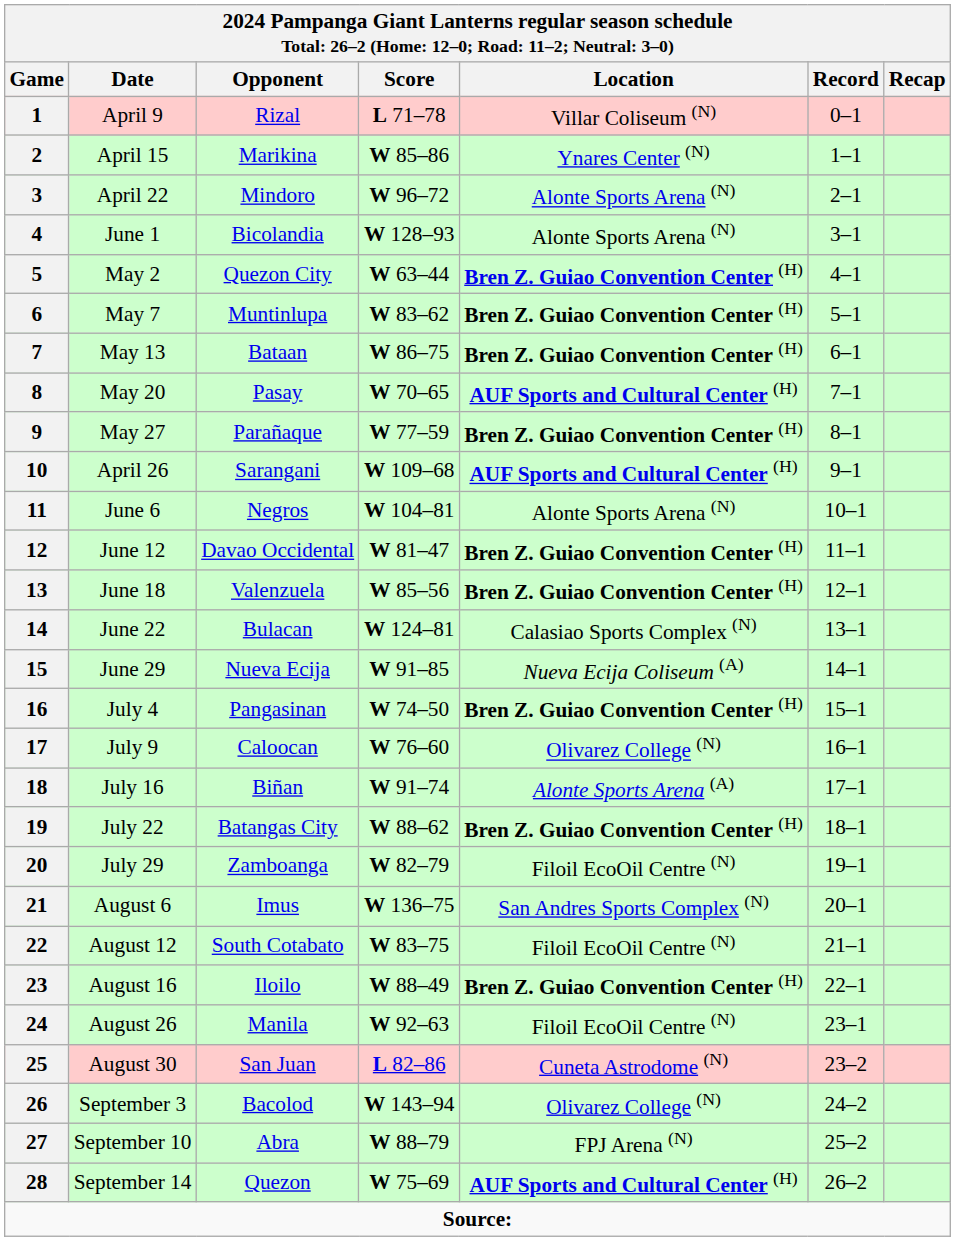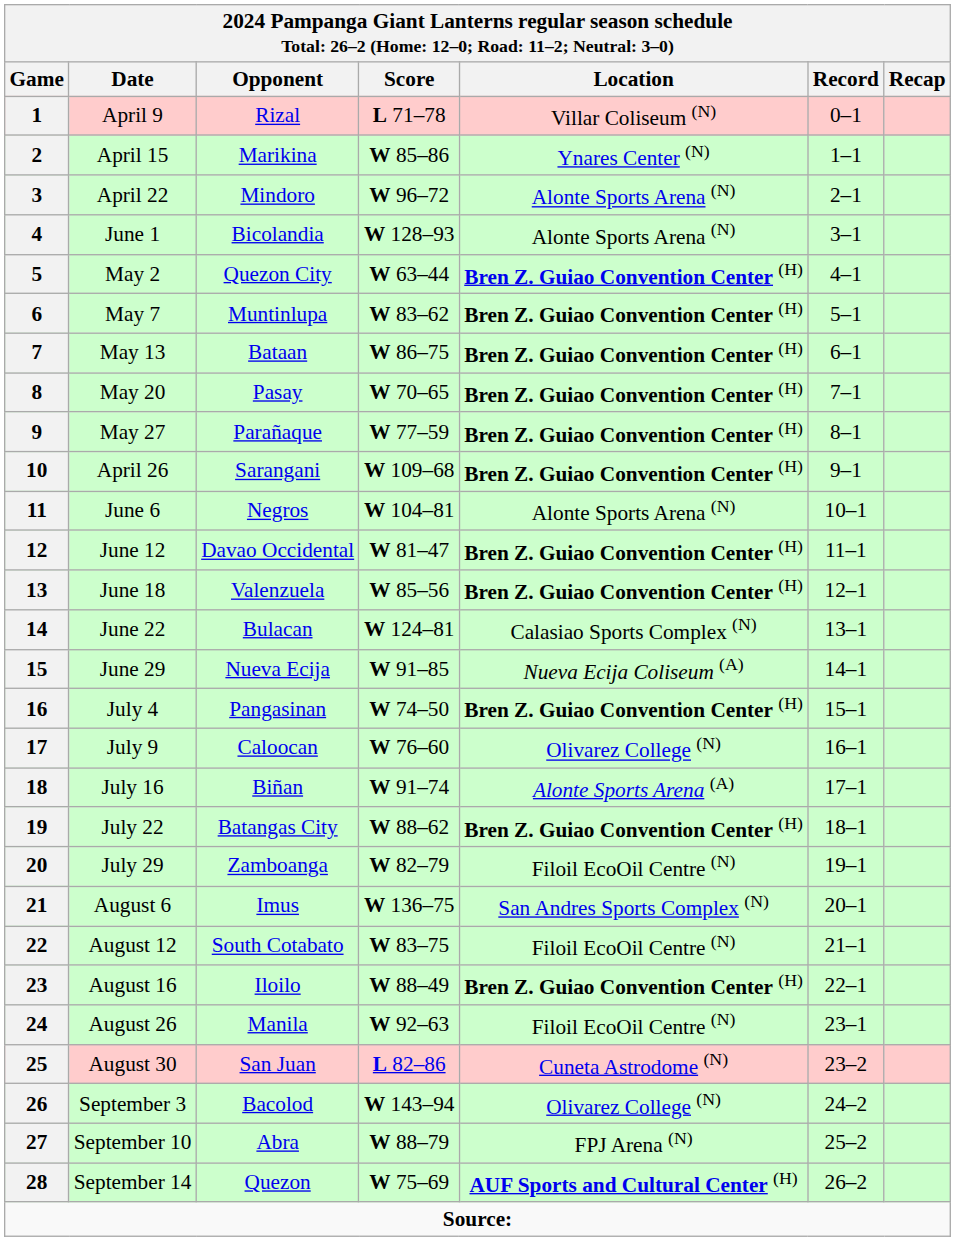(634, 392) AUF Sports and Cultural Center (H) -> (634, 392) Bren Z. Guiao Convention Center (H)
(634, 471) AUF Sports and Cultural Center (H) -> (634, 471) Bren Z. Guiao Convention Center (H)
